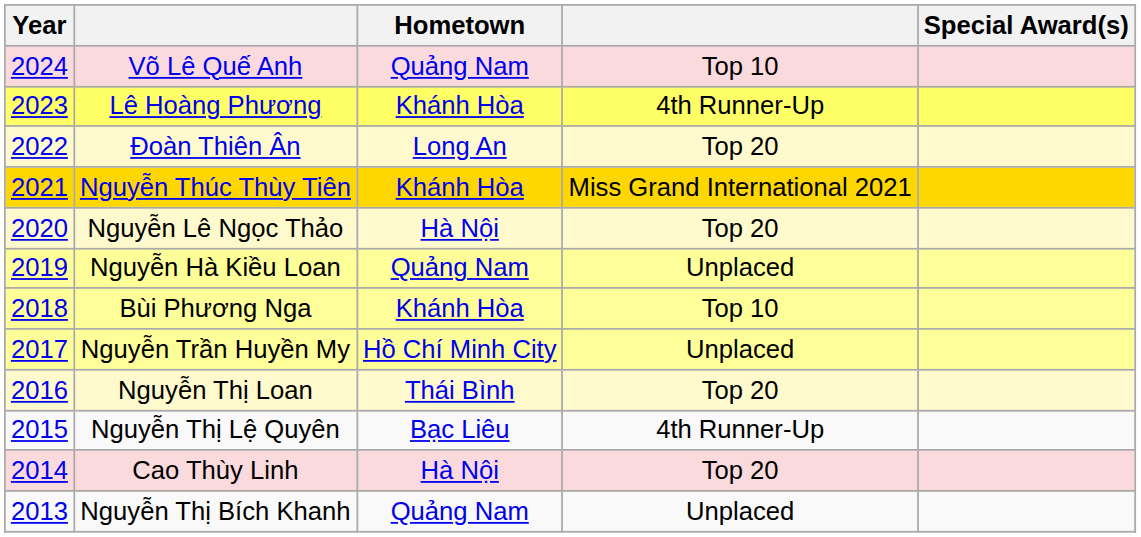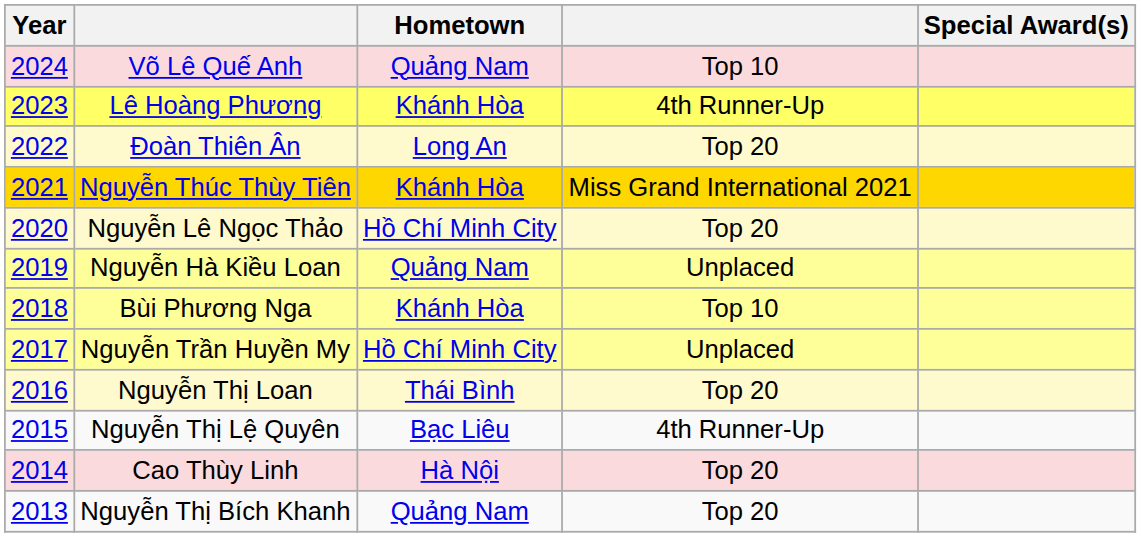(460, 228) Hà Nội -> (460, 228) Hồ Chí Minh City
(740, 511) Unplaced -> (740, 511) Top 20
